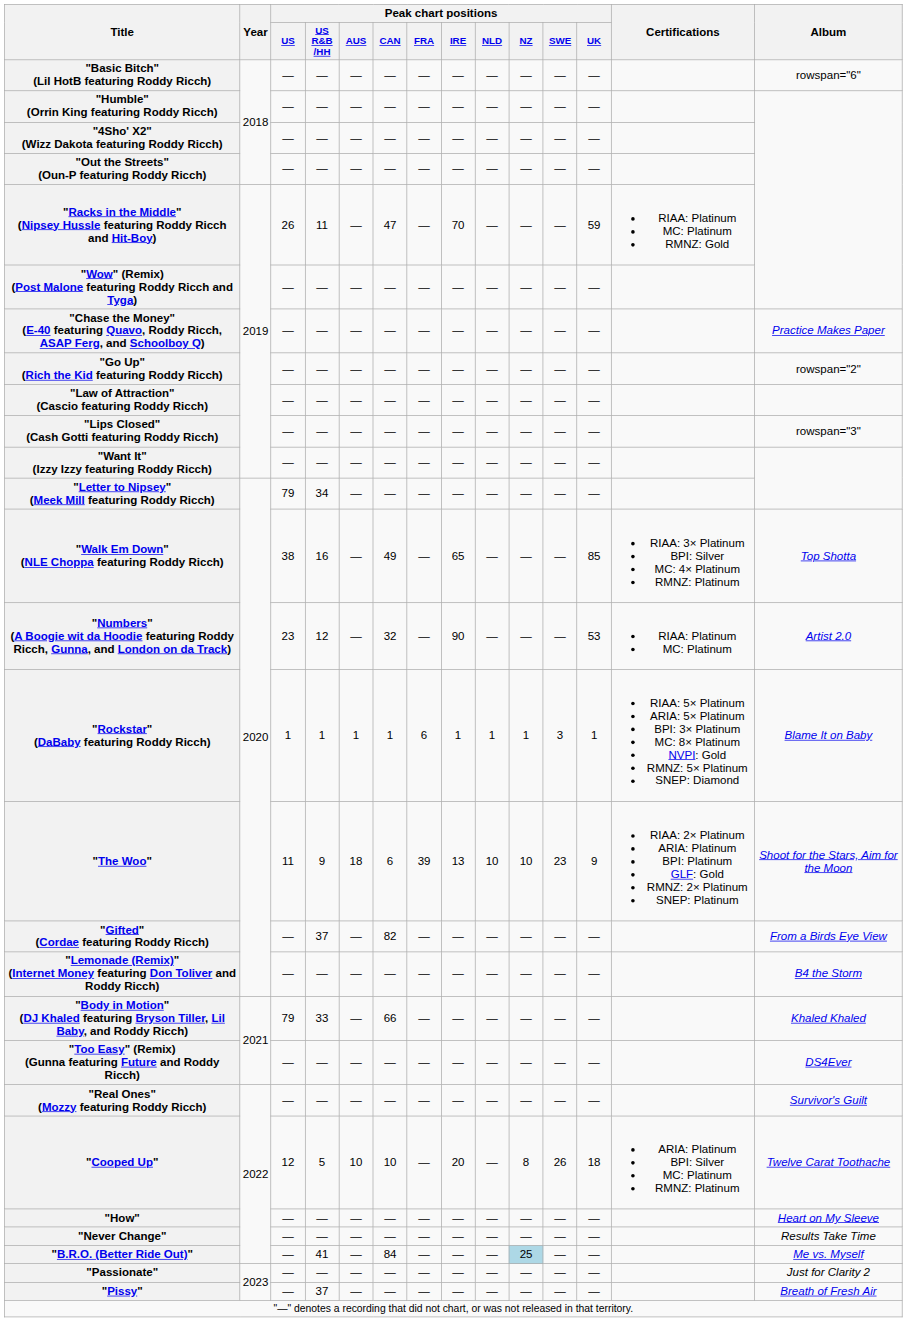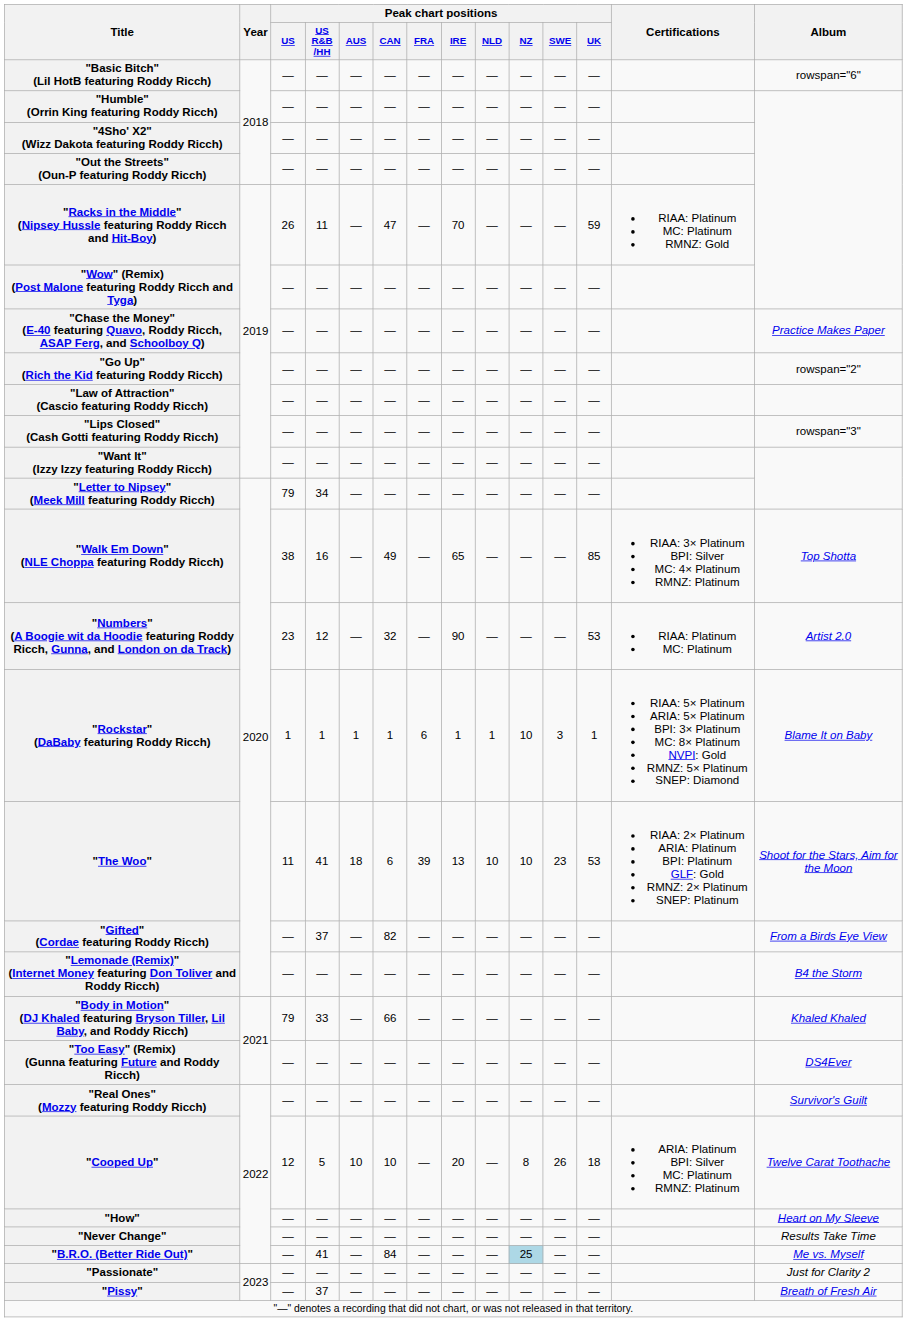(526, 735) 1 -> (526, 735) 10
(322, 861) 9 -> (322, 861) 41
(594, 861) 9 -> (594, 861) 53
